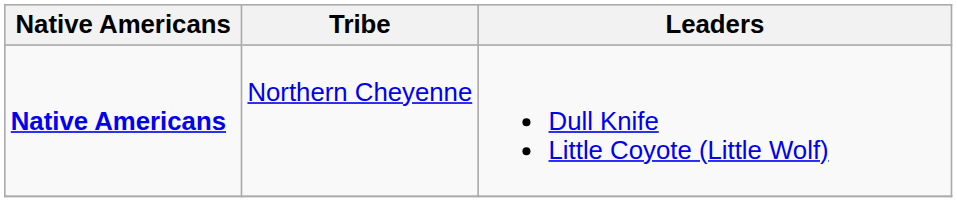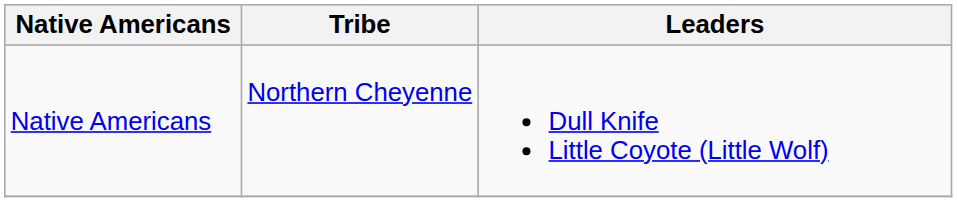(118, 135) bold -> (111, 135) normal
